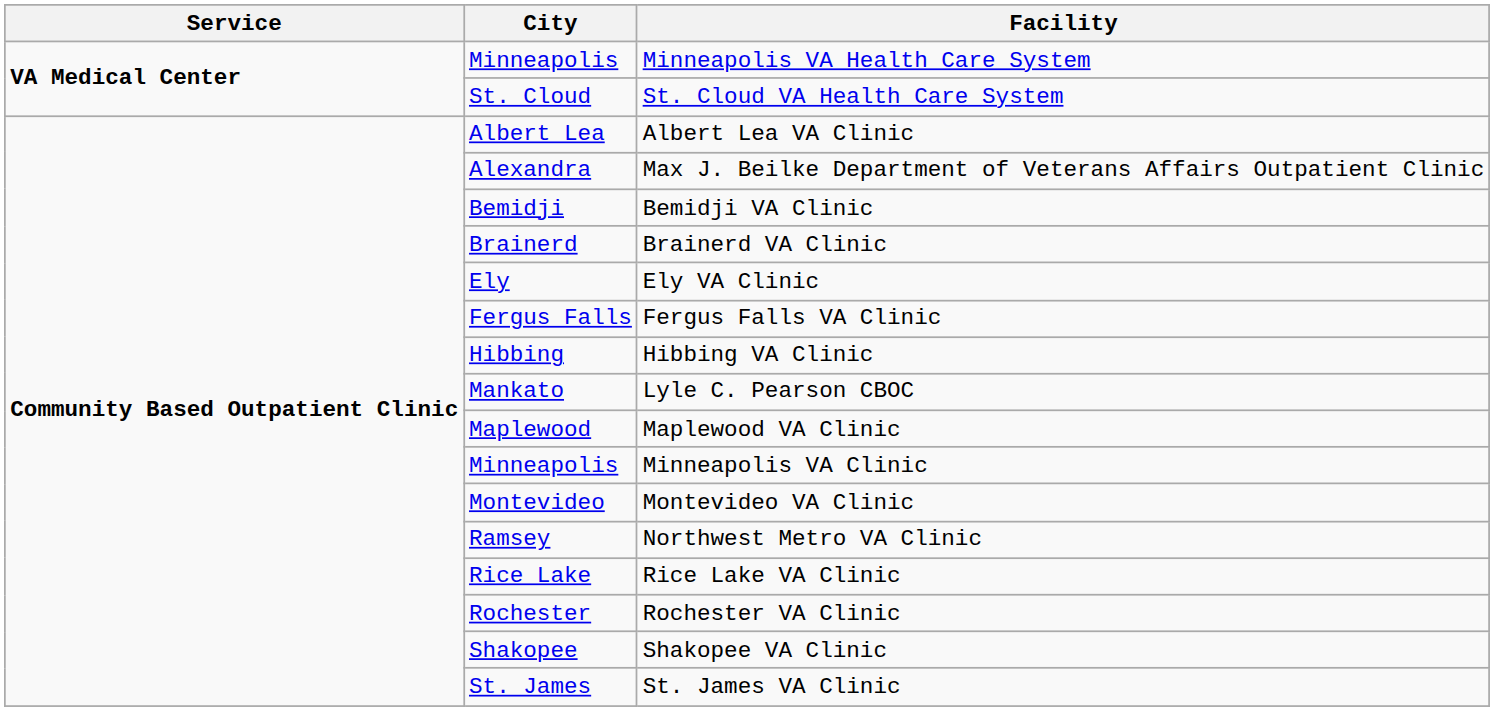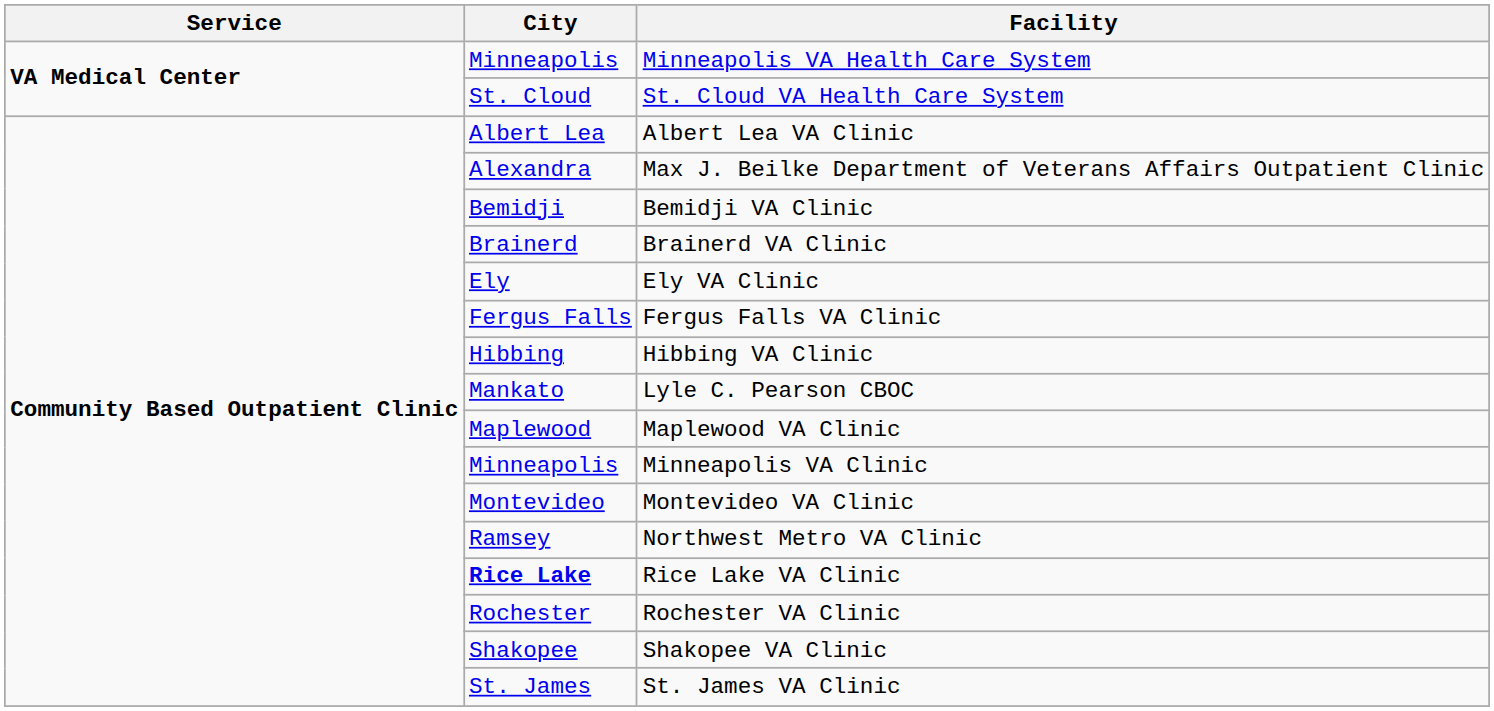(530, 576) normal -> (530, 576) bold
